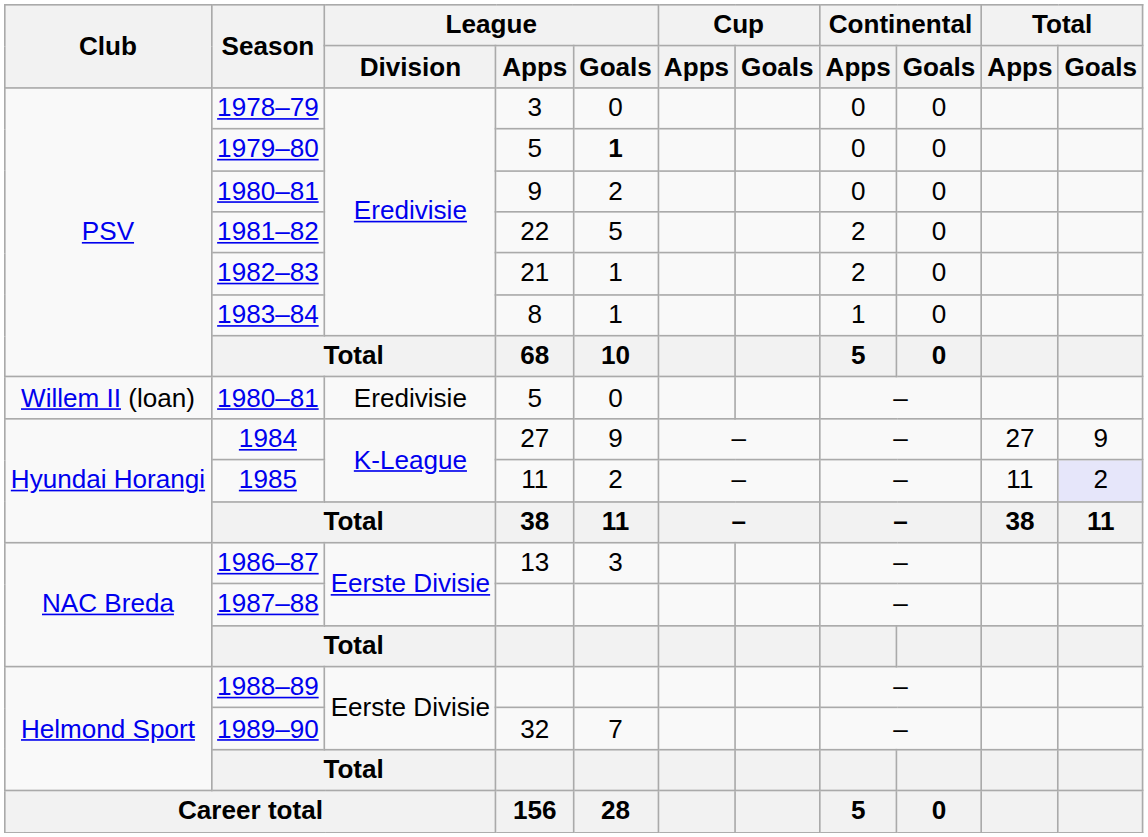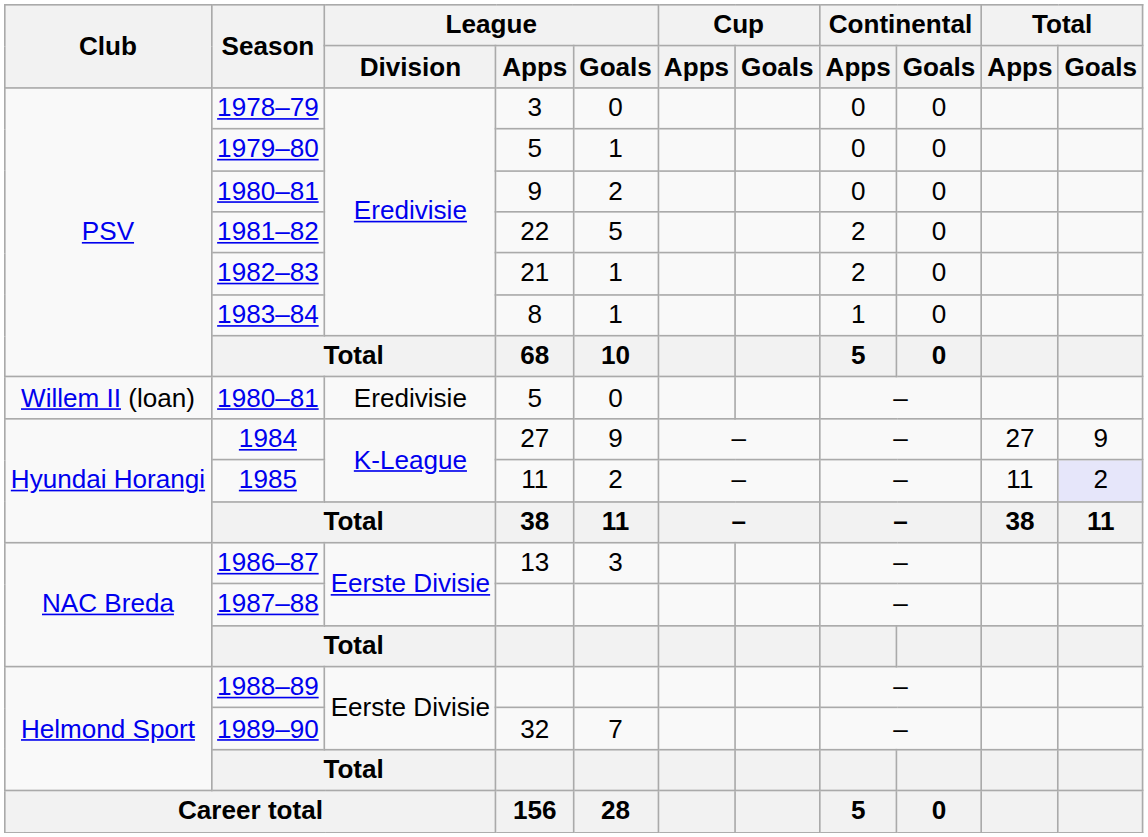(616, 149) bold -> (616, 149) normal
